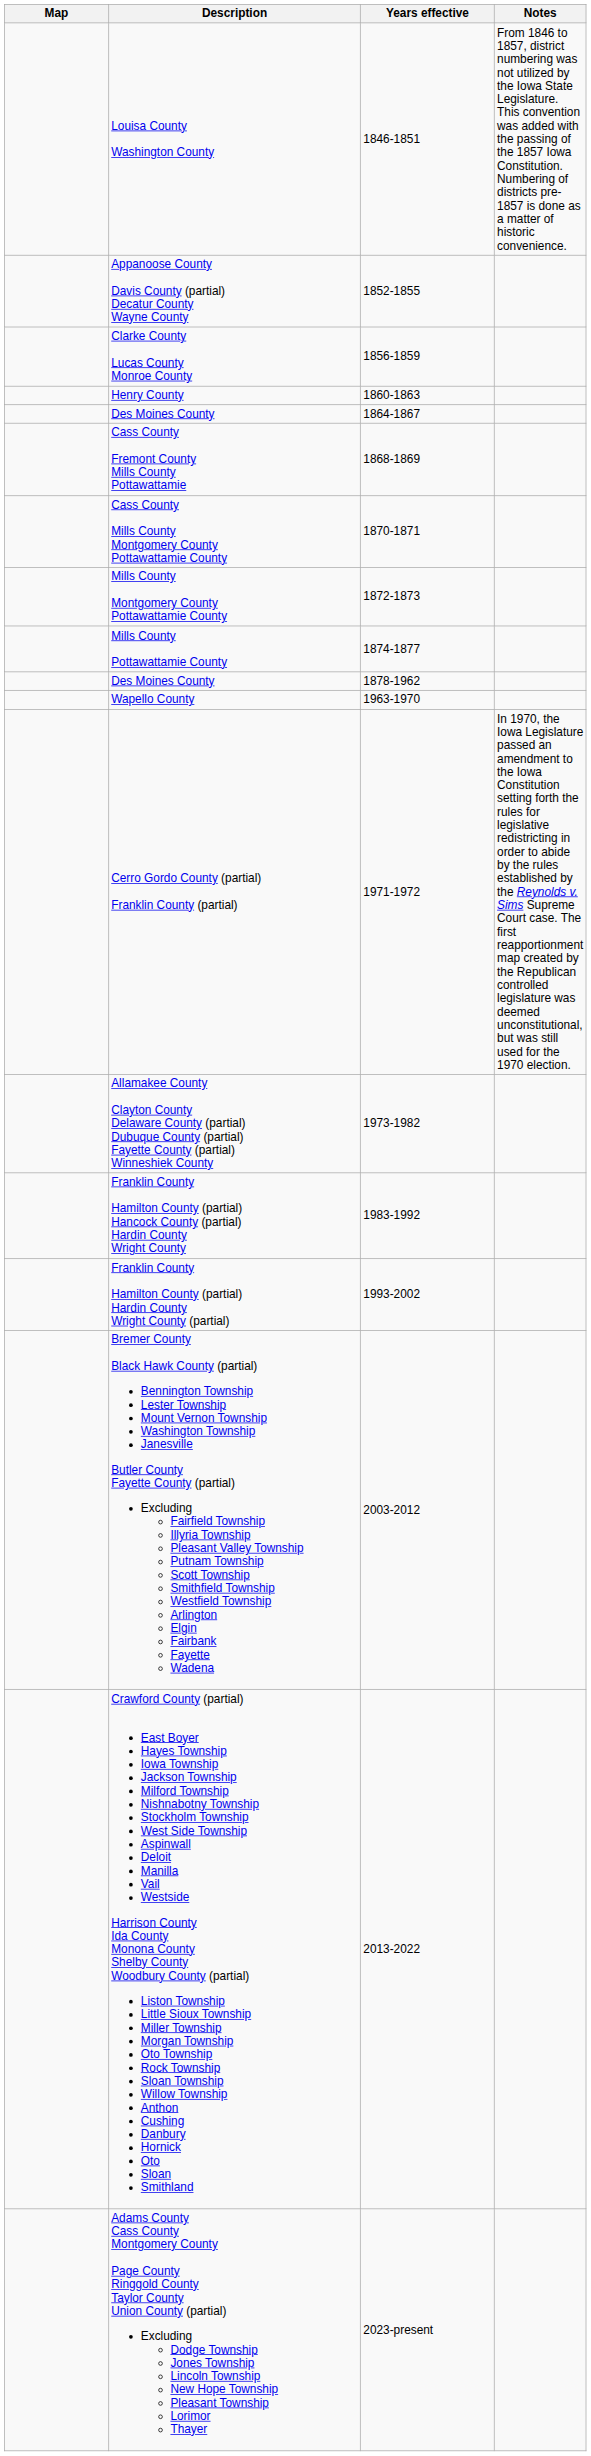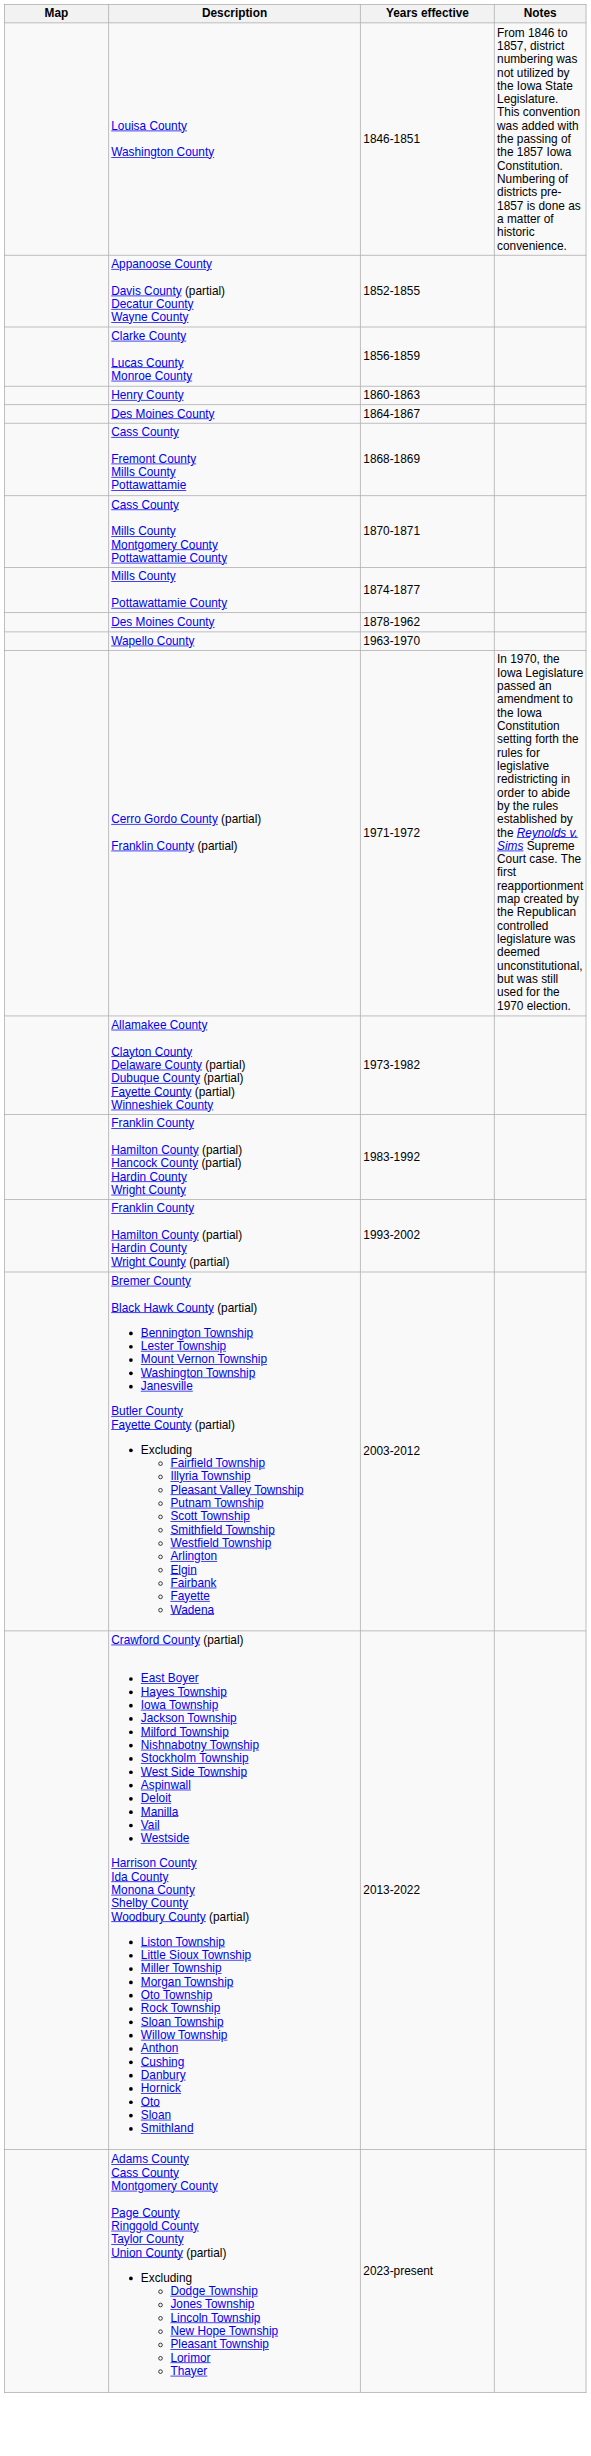- row: (169, 597)
